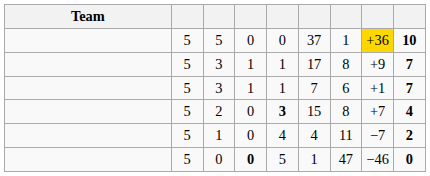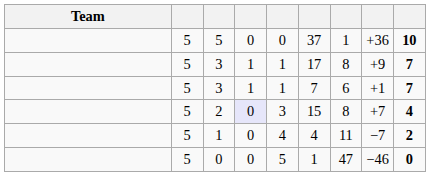(378, 40) gold background -> (378, 40) no background
(251, 111) no background -> (251, 111) lavender background
(282, 111) bold -> (282, 111) normal
(251, 159) bold -> (251, 159) normal
